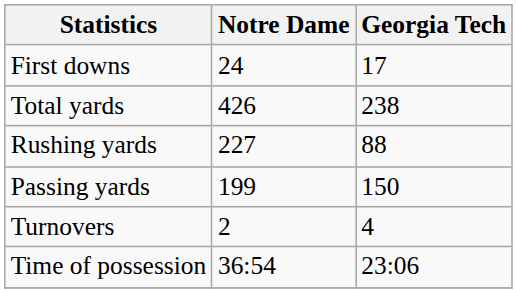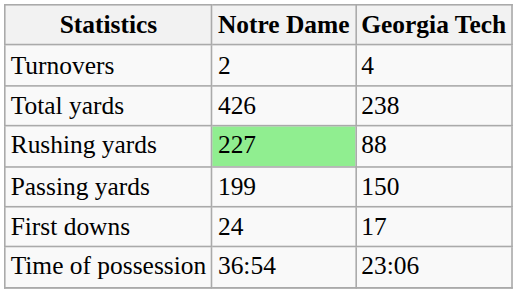rows swapped: (70, 65) <-> (62, 226)
(237, 145) no background -> (237, 145) lightgreen background
